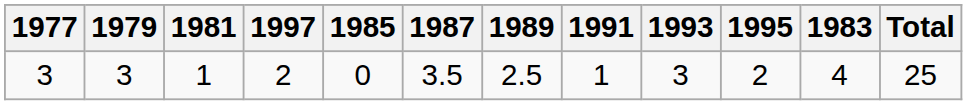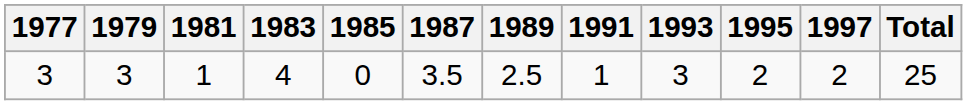columns swapped: (840, 27) <-> (283, 27)
